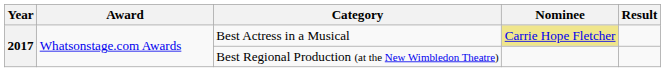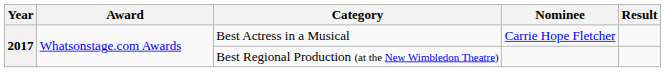(560, 35) khaki background -> (560, 35) no background
